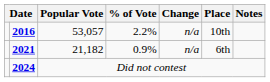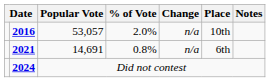(145, 31) 2.2% -> (145, 31) 2.0%
(88, 49) 21,182 -> (88, 49) 14,691
(145, 49) 0.9% -> (145, 49) 0.8%
